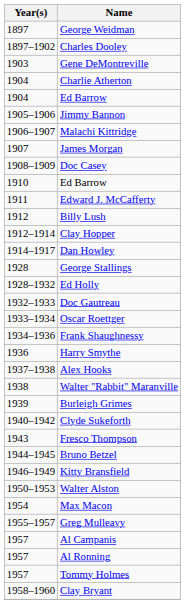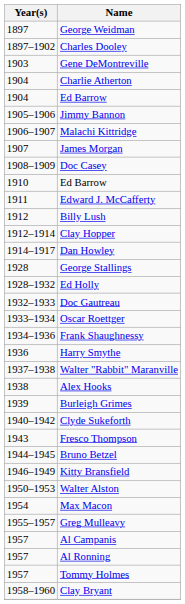(86, 370) Alex Hooks -> (119, 370) Walter "Rabbit" Maranville
(119, 387) Walter "Rabbit" Maranville -> (86, 387) Alex Hooks
